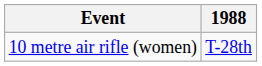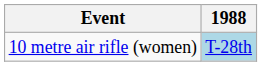(229, 46) no background -> (229, 46) lightblue background
